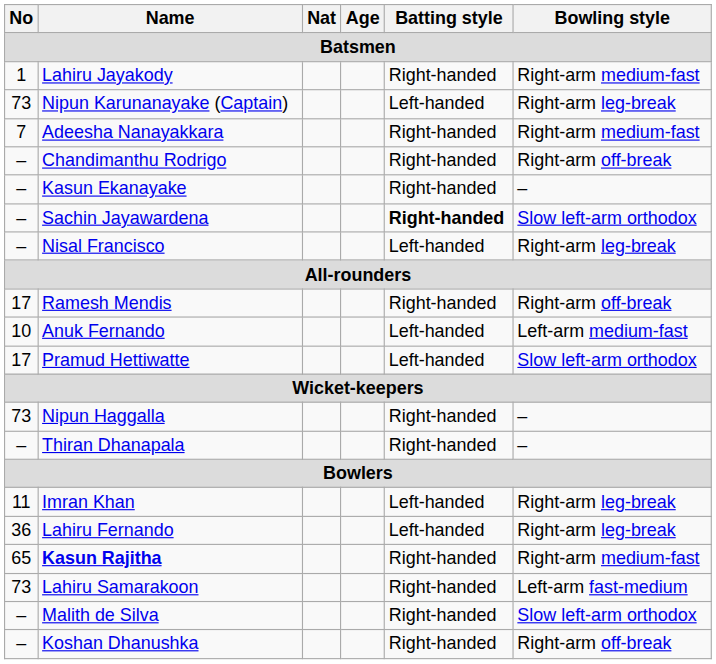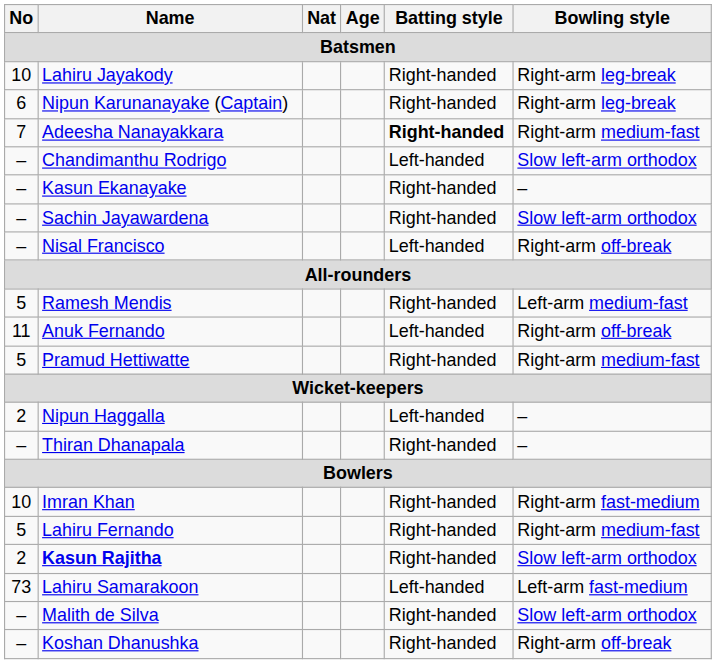(21, 75) 1 -> (21, 75) 10
(608, 75) Right-arm medium-fast -> (597, 75) Right-arm leg-break
(21, 103) 73 -> (21, 103) 6
(437, 103) Left-handed -> (443, 103) Right-handed
(443, 132) normal -> (447, 132) bold
(443, 160) Right-handed -> (437, 160) Left-handed
(594, 160) Right-arm off-break -> (607, 160) Slow left-arm orthodox
(447, 217) bold -> (443, 217) normal
(597, 246) Right-arm leg-break -> (594, 246) Right-arm off-break
(21, 302) 17 -> (21, 302) 5
(594, 302) Right-arm off-break -> (603, 302) Left-arm medium-fast
(21, 331) 10 -> (21, 331) 11
(603, 331) Left-arm medium-fast -> (594, 331) Right-arm off-break
(21, 359) 17 -> (21, 359) 5
(437, 359) Left-handed -> (443, 359) Right-handed
(607, 359) Slow left-arm orthodox -> (608, 359) Right-arm medium-fast
(21, 416) 73 -> (21, 416) 2
(443, 416) Right-handed -> (437, 416) Left-handed
(21, 501) 11 -> (21, 501) 10
(437, 501) Left-handed -> (443, 501) Right-handed
(597, 501) Right-arm leg-break -> (608, 501) Right-arm fast-medium
(21, 530) 36 -> (21, 530) 5
(437, 530) Left-handed -> (443, 530) Right-handed
(597, 530) Right-arm leg-break -> (608, 530) Right-arm medium-fast
(21, 558) 65 -> (21, 558) 2
(608, 558) Right-arm medium-fast -> (607, 558) Slow left-arm orthodox
(443, 587) Right-handed -> (437, 587) Left-handed
